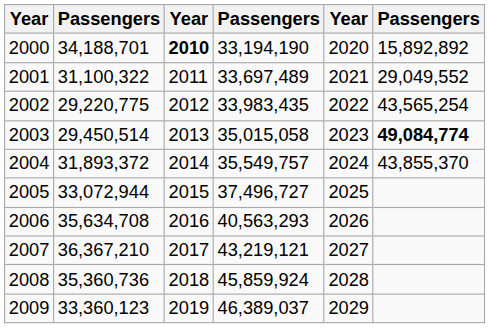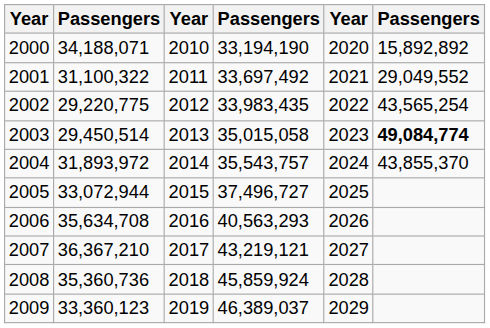(103, 47) 34,188,701 -> (103, 47) 34,188,071
(189, 47) bold -> (189, 47) normal
(263, 76) 33,697,489 -> (263, 76) 33,697,492
(103, 163) 31,893,372 -> (103, 163) 31,893,972
(263, 163) 35,549,757 -> (263, 163) 35,543,757
